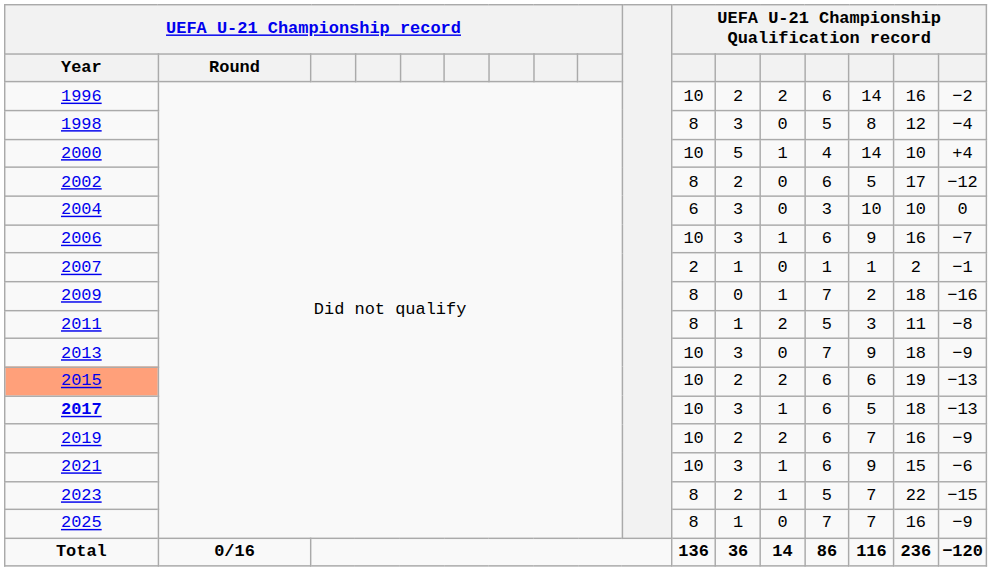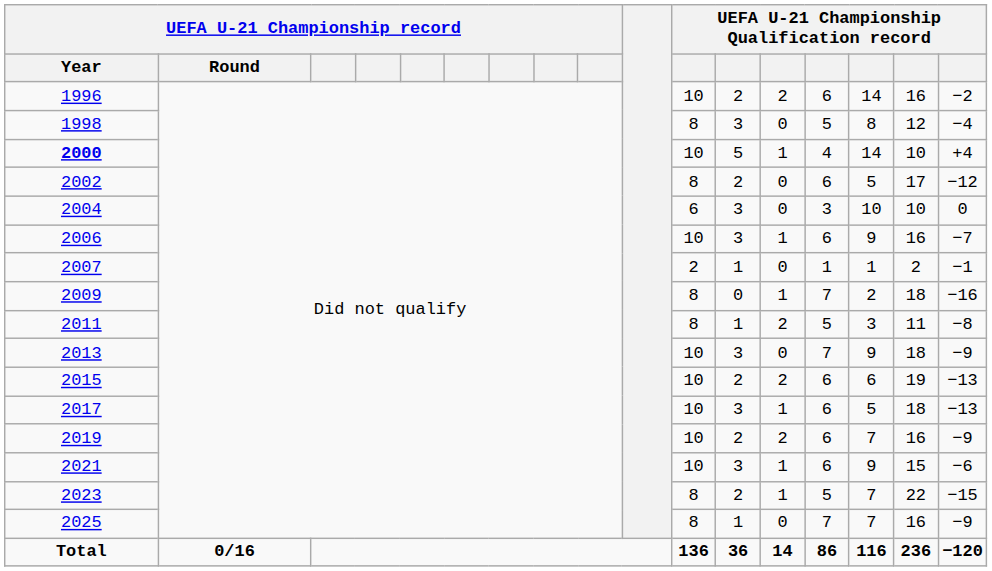(81, 153) normal -> (81, 153) bold
(81, 381) lightsalmon background -> (81, 381) no background
(81, 409) bold -> (81, 409) normal
